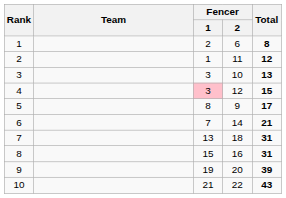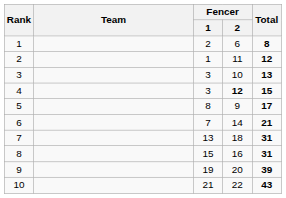(208, 91) pink background -> (208, 91) no background
(237, 91) normal -> (237, 91) bold
